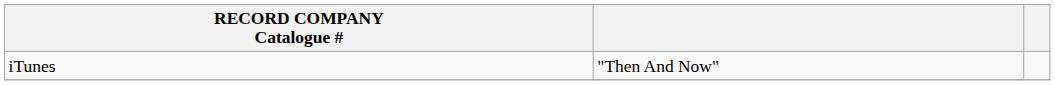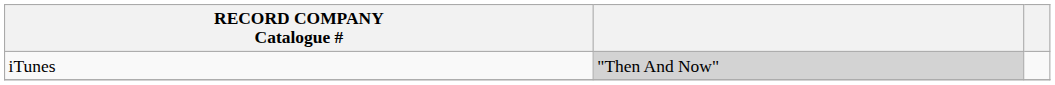(658, 65) no background -> (658, 65) lightgrey background
